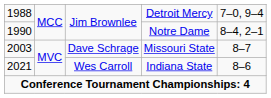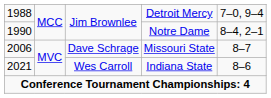(19, 48) 2003 -> (19, 48) 2006
